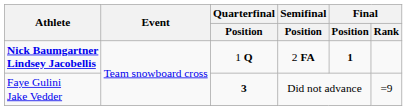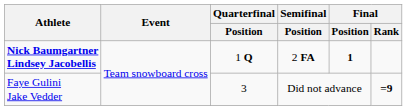(244, 89) bold -> (244, 89) normal
(386, 89) normal -> (386, 89) bold
